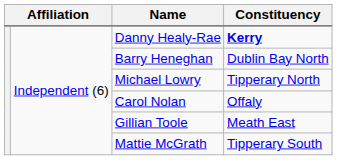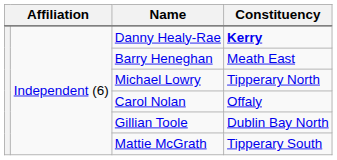(278, 58) Dublin Bay North -> (261, 58) Meath East
(261, 122) Meath East -> (278, 122) Dublin Bay North
